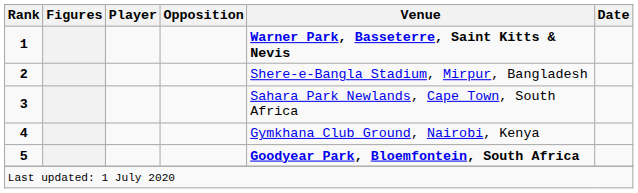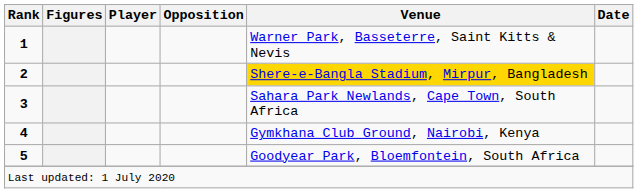(403, 45) bold -> (403, 45) normal
(419, 75) no background -> (419, 75) gold background
(415, 155) bold -> (415, 155) normal
